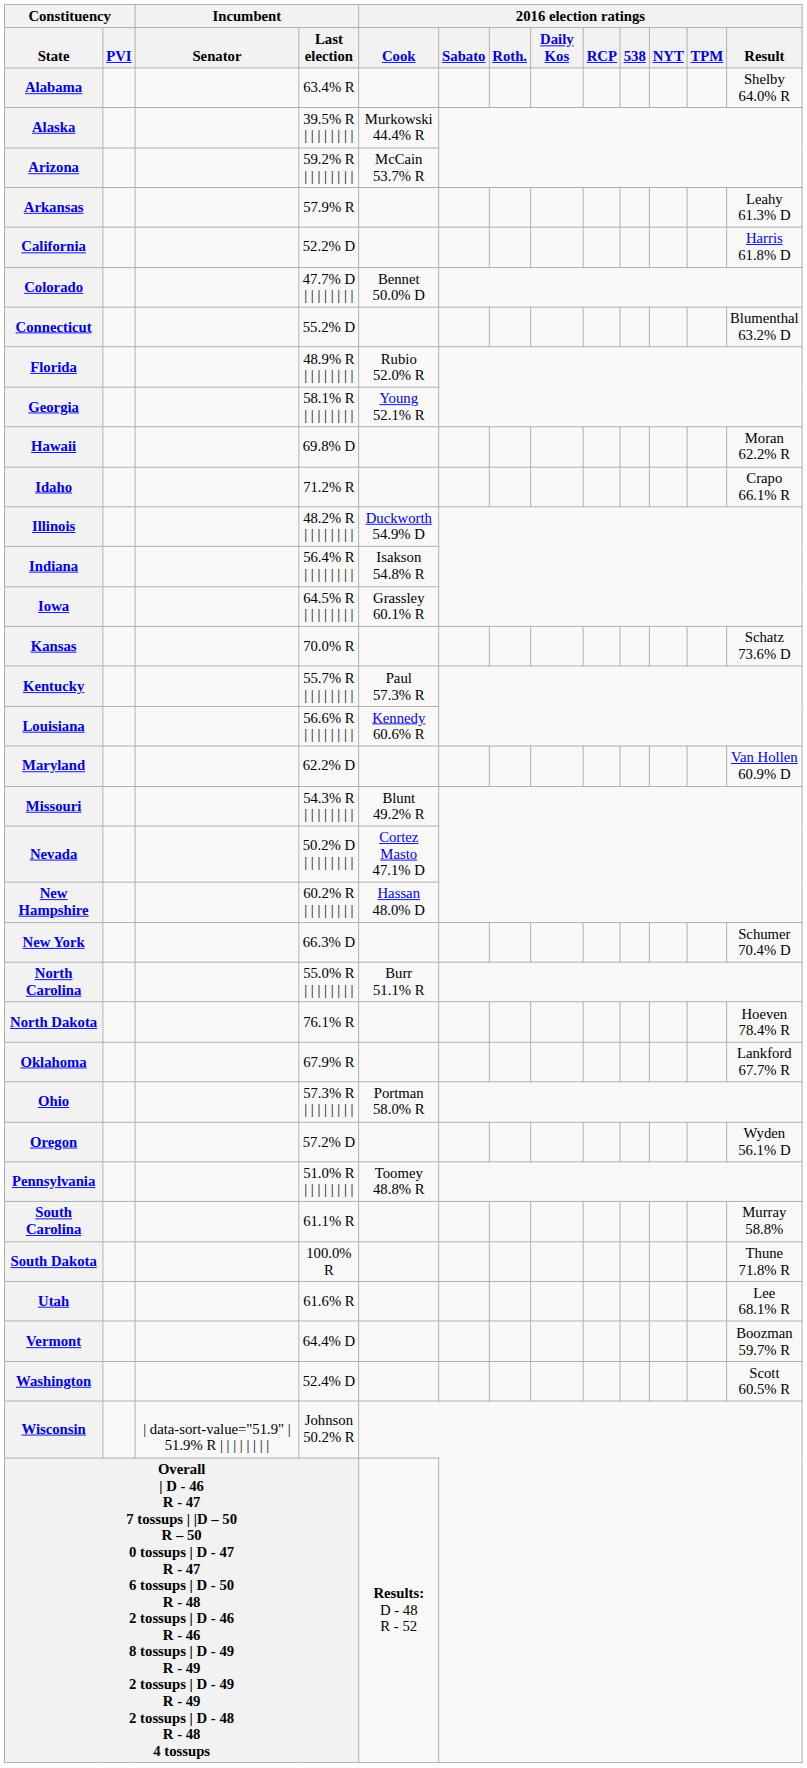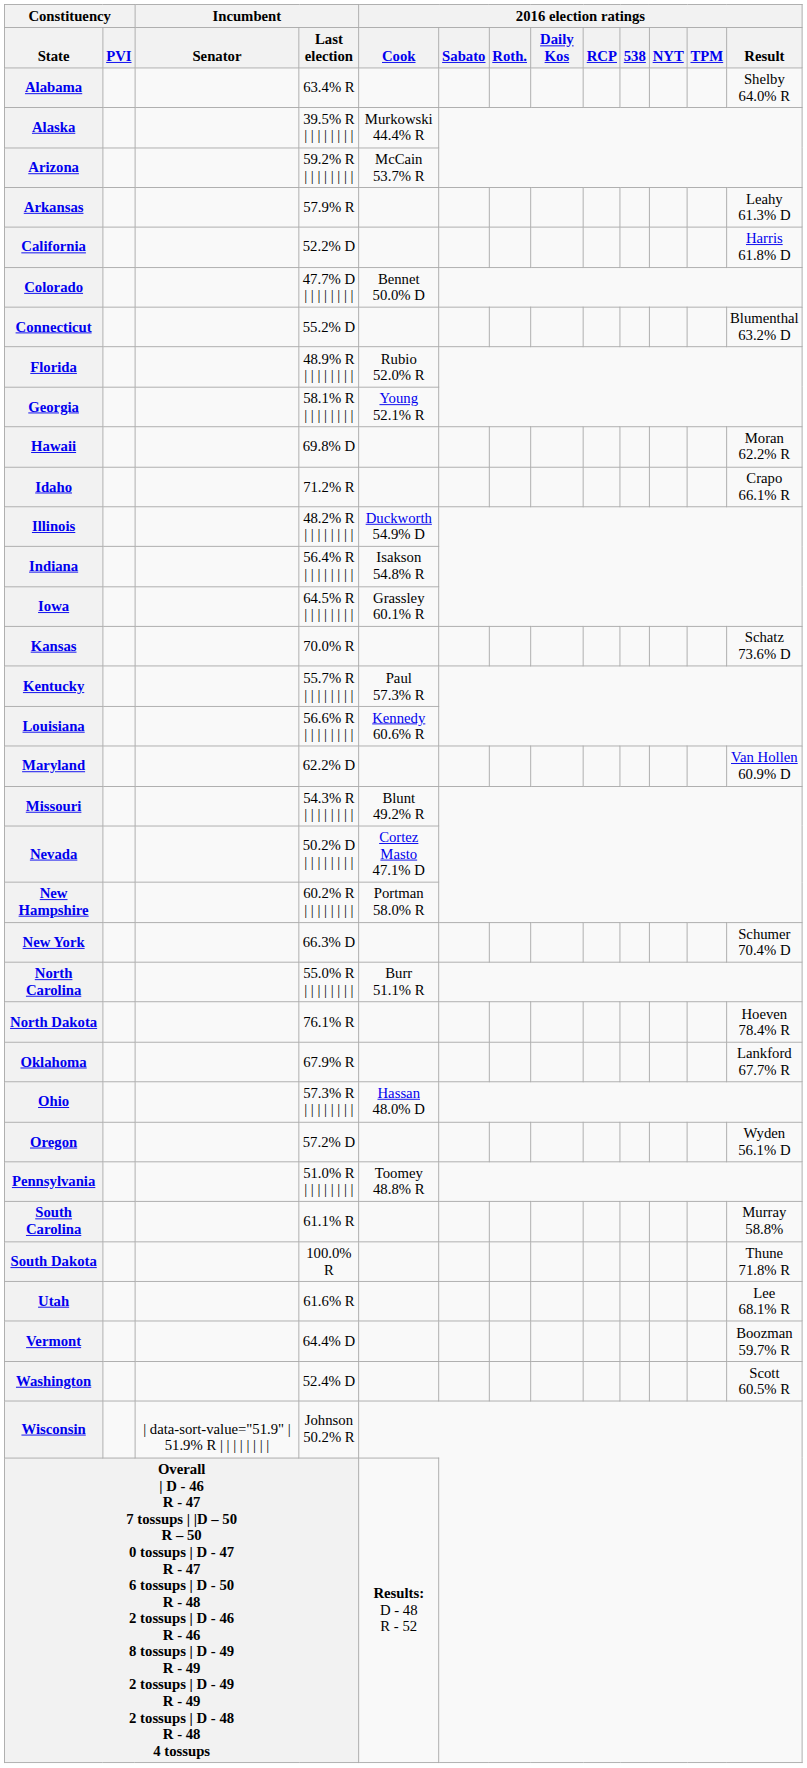(399, 902) Hassan 48.0% D -> (399, 902) Portman 58.0% R
(399, 1101) Portman 58.0% R -> (399, 1101) Hassan 48.0% D
